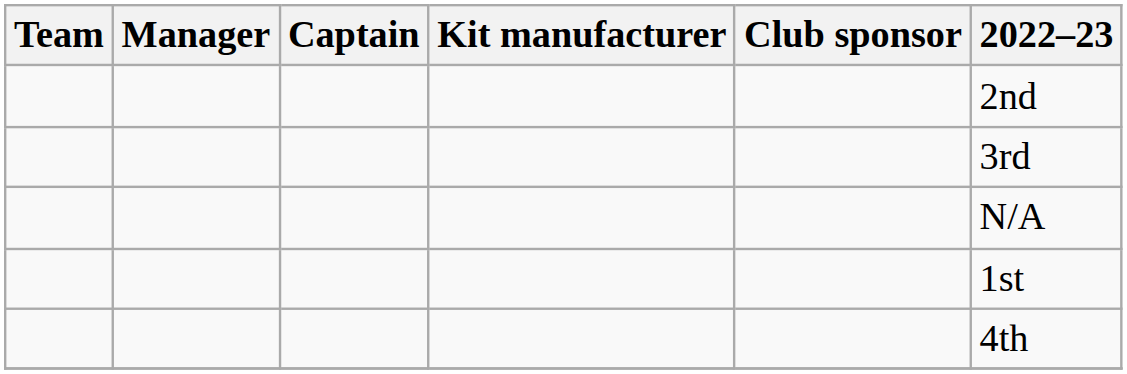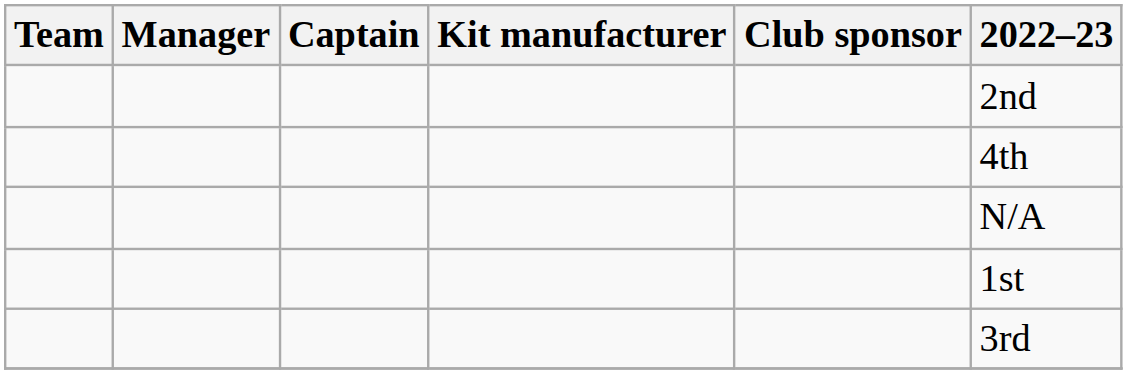(1005, 156) 3rd -> (1004, 156) 4th
(1004, 338) 4th -> (1005, 338) 3rd
